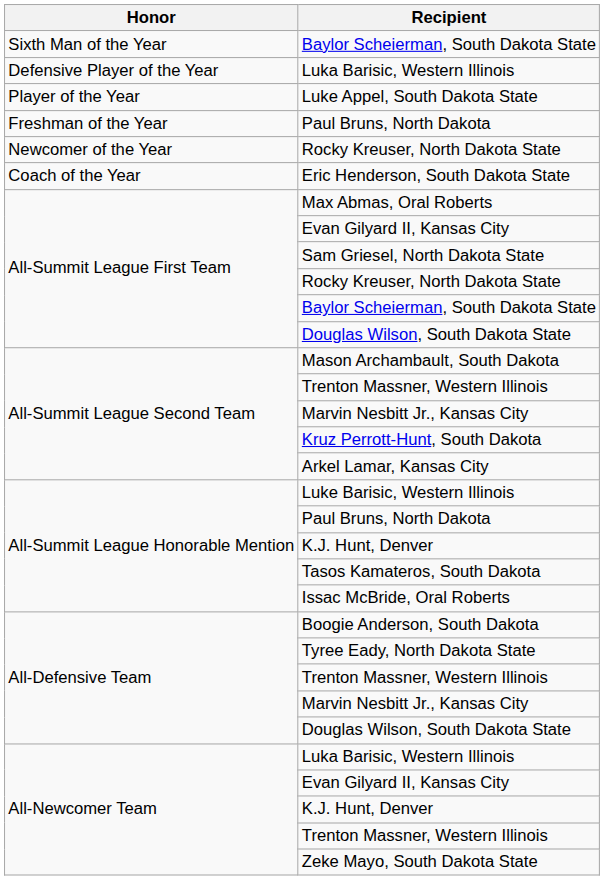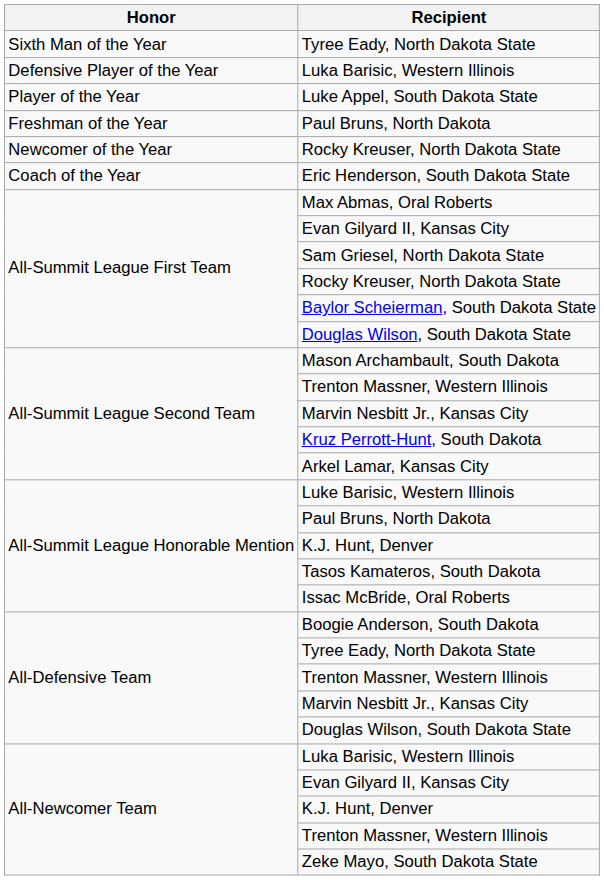(449, 44) Baylor Scheierman, South Dakota State -> (419, 44) Tyree Eady, North Dakota State
